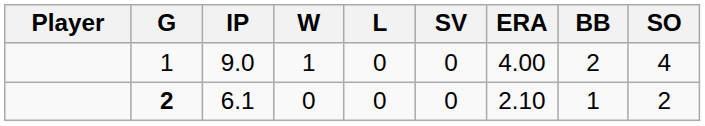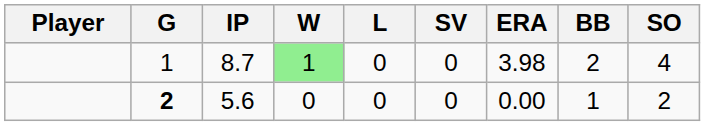(238, 62) 9.0 -> (238, 62) 8.7
(309, 62) no background -> (309, 62) lightgreen background
(522, 62) 4.00 -> (522, 62) 3.98
(238, 100) 6.1 -> (238, 100) 5.6
(522, 100) 2.10 -> (522, 100) 0.00
